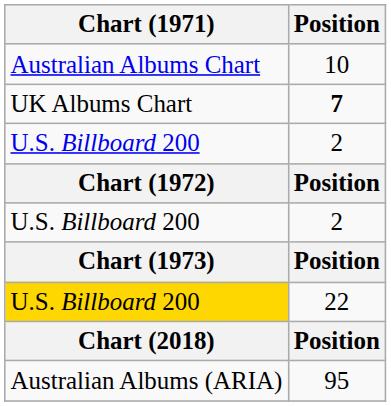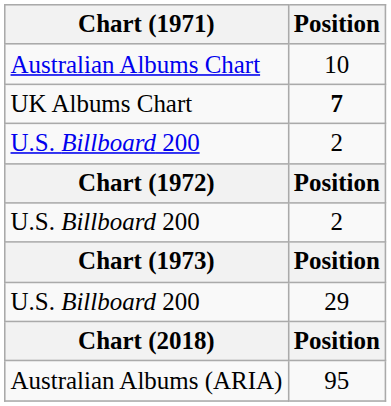(105, 301) gold background -> (105, 301) no background
(337, 301) 22 -> (337, 301) 29
